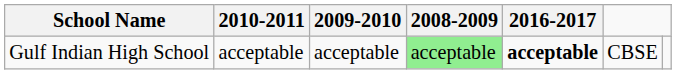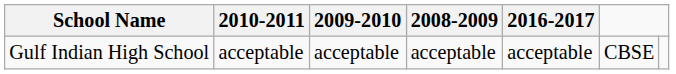(453, 52) lightgreen background -> (453, 52) no background
(553, 52) bold -> (550, 52) normal
